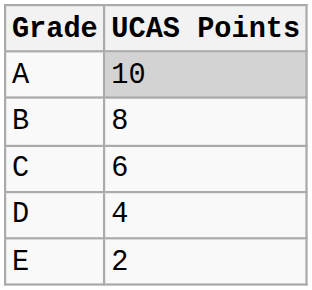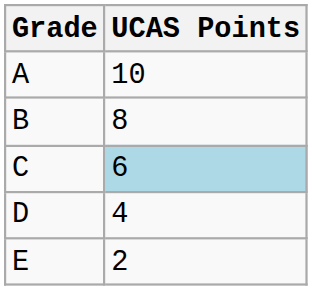(129, 75) lightgrey background -> (129, 75) no background
(120, 168) no background -> (120, 168) lightblue background
